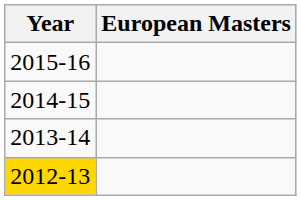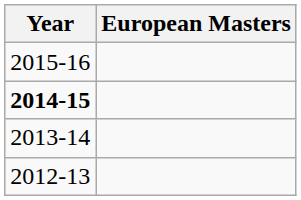(50, 99) normal -> (50, 99) bold
(50, 175) gold background -> (50, 175) no background
